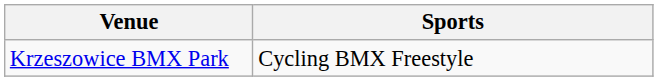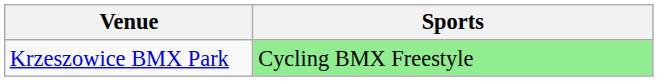(366, 57) no background -> (366, 57) lightgreen background
